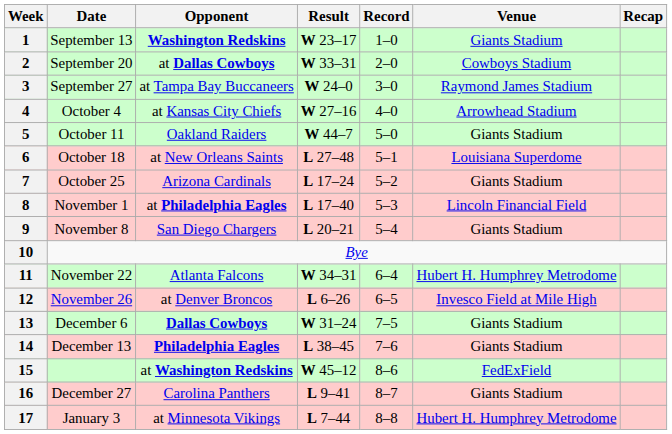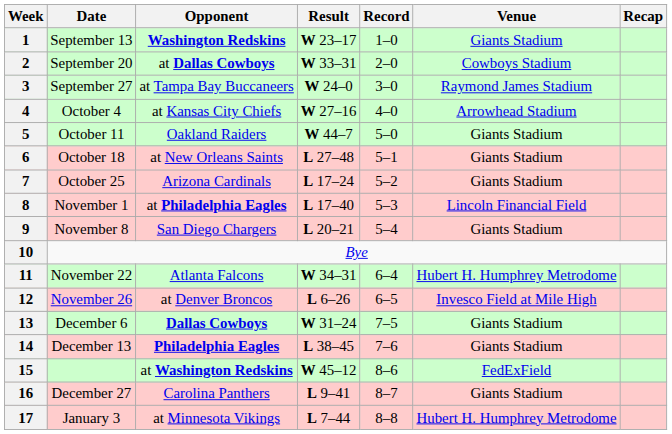(517, 157) Louisiana Superdome -> (516, 157) Giants Stadium
